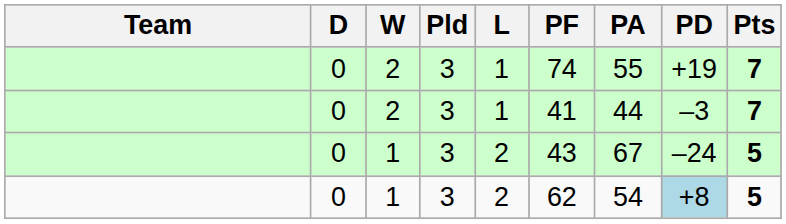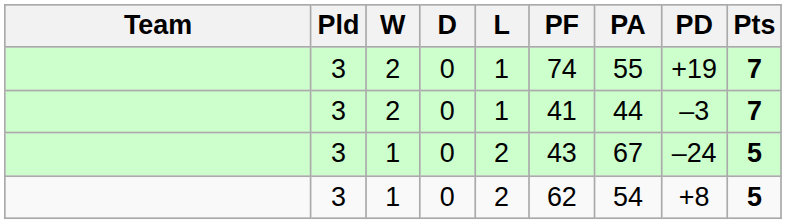columns swapped: (447, 25) <-> (338, 25)
(694, 196) lightblue background -> (694, 196) no background
